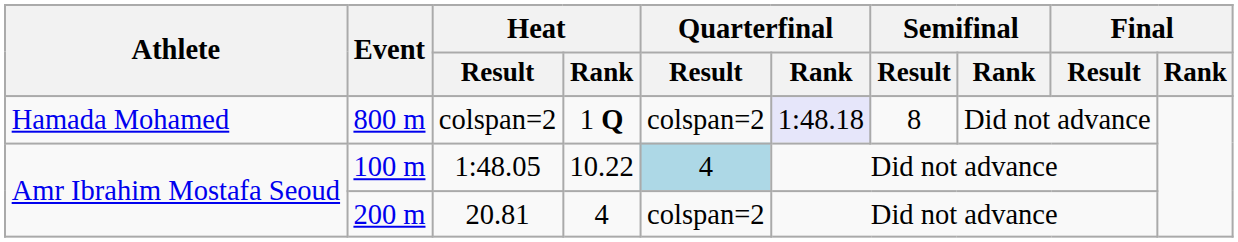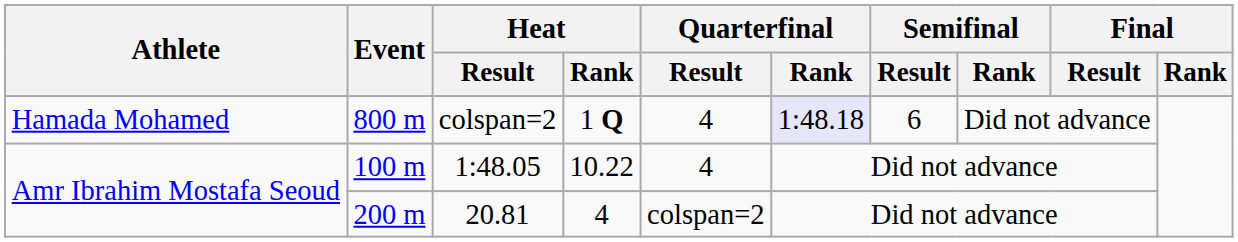(706, 119) colspan=2 -> (706, 119) 4
(914, 119) 8 -> (914, 119) 6
(706, 166) lightblue background -> (706, 166) no background
